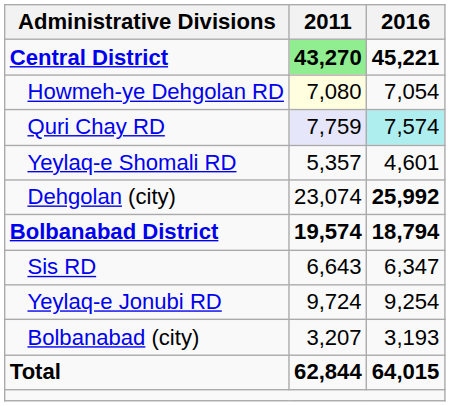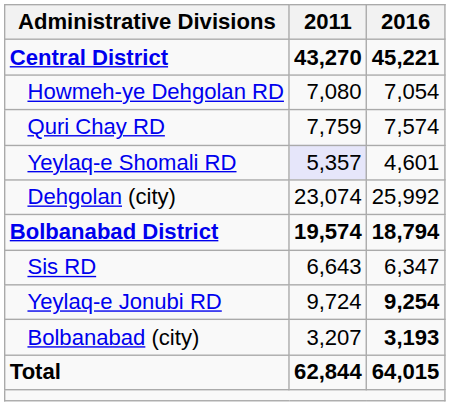(328, 57) lightgreen background -> (328, 57) no background
(334, 92) lightyellow background -> (334, 92) no background
(334, 127) lavender background -> (334, 127) no background
(412, 127) paleturquoise background -> (412, 127) no background
(334, 162) no background -> (334, 162) lavender background
(406, 197) bold -> (406, 197) normal
(412, 302) normal -> (412, 302) bold
(412, 337) normal -> (412, 337) bold
